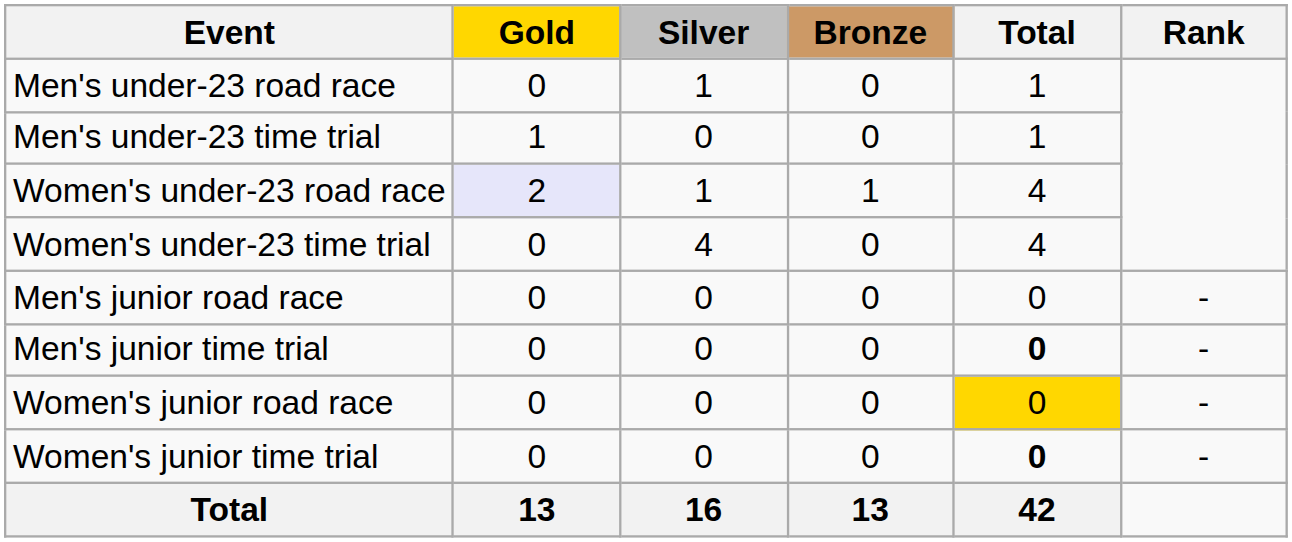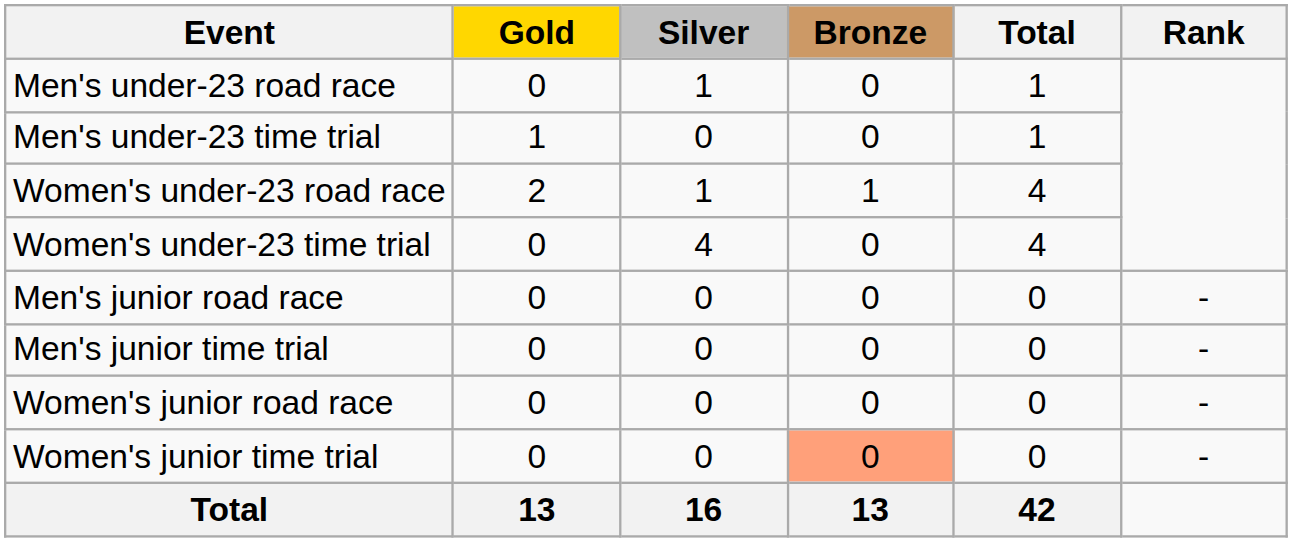(537, 191) lavender background -> (537, 191) no background
(1037, 350) bold -> (1037, 350) normal
(1037, 403) gold background -> (1037, 403) no background
(870, 456) no background -> (870, 456) lightsalmon background
(1037, 456) bold -> (1037, 456) normal
